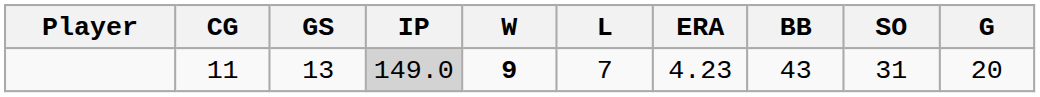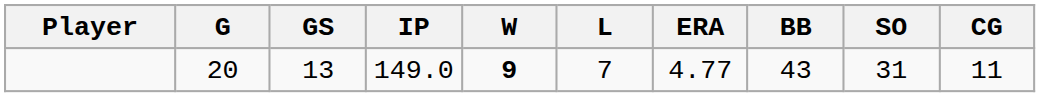columns swapped: (987, 27) <-> (223, 27)
(414, 70) lightgrey background -> (414, 70) no background
(700, 70) 4.23 -> (700, 70) 4.77
